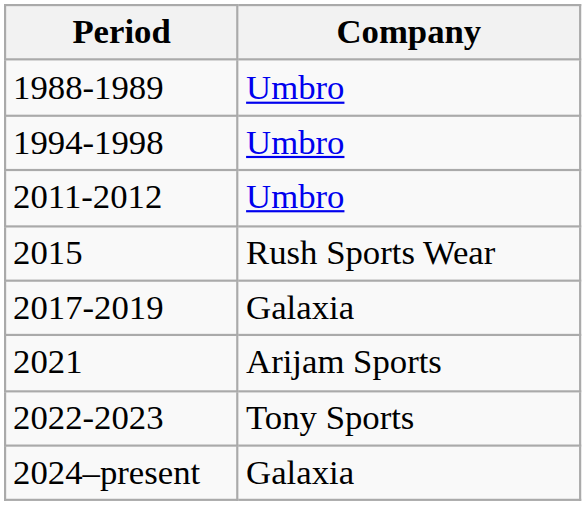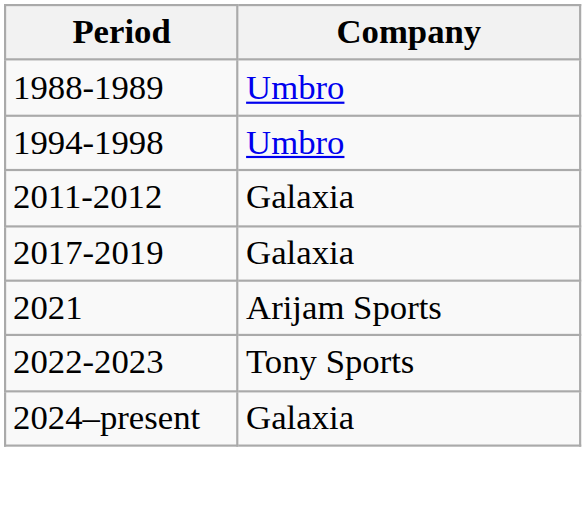(295, 197) Umbro -> (300, 197) Galaxia
- row: (48, 252)
